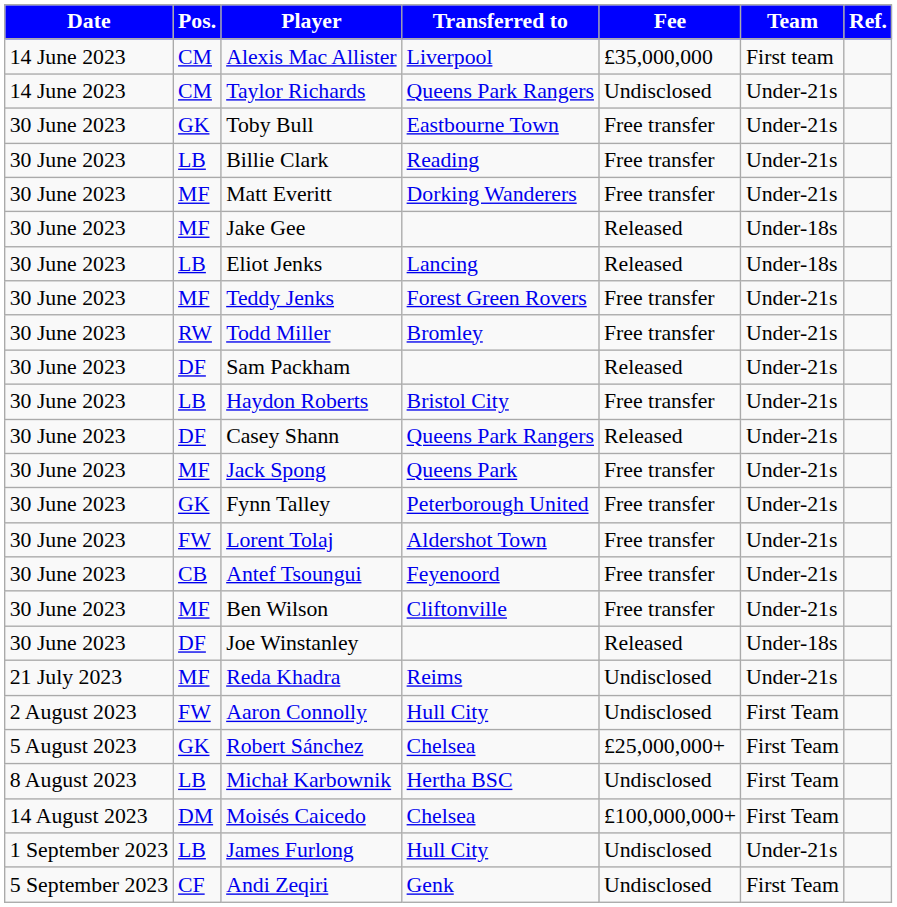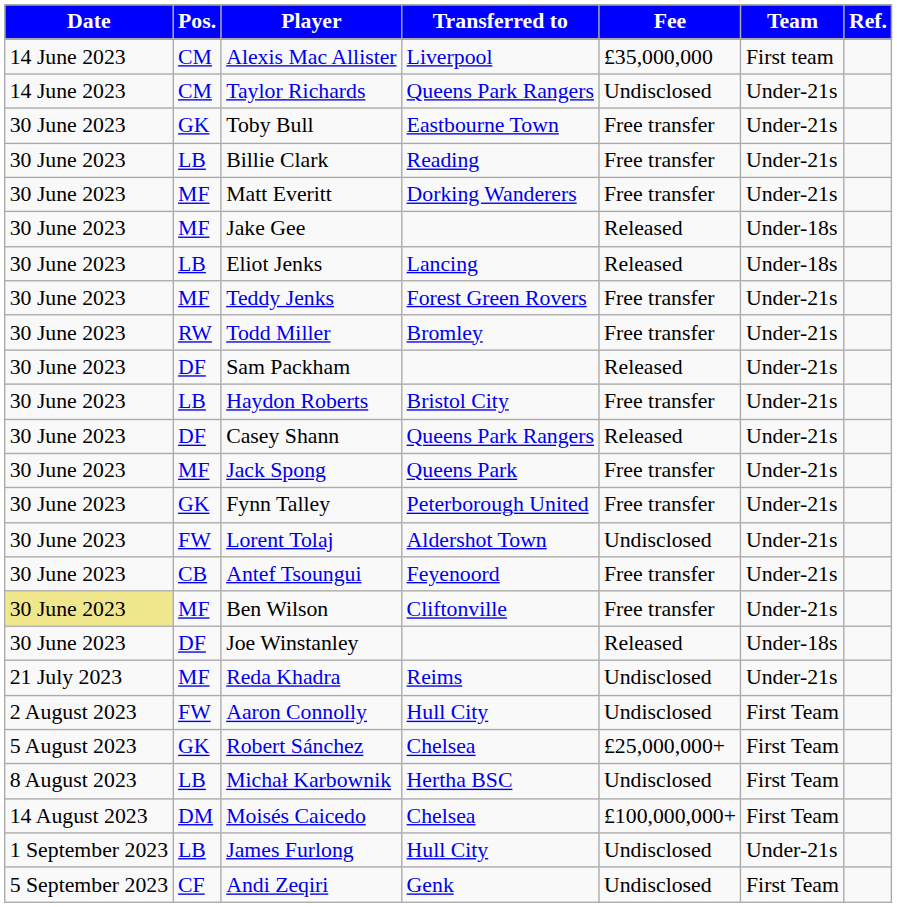(659, 539) Free transfer -> (658, 539) Undisclosed
(68, 608) no background -> (68, 608) khaki background
